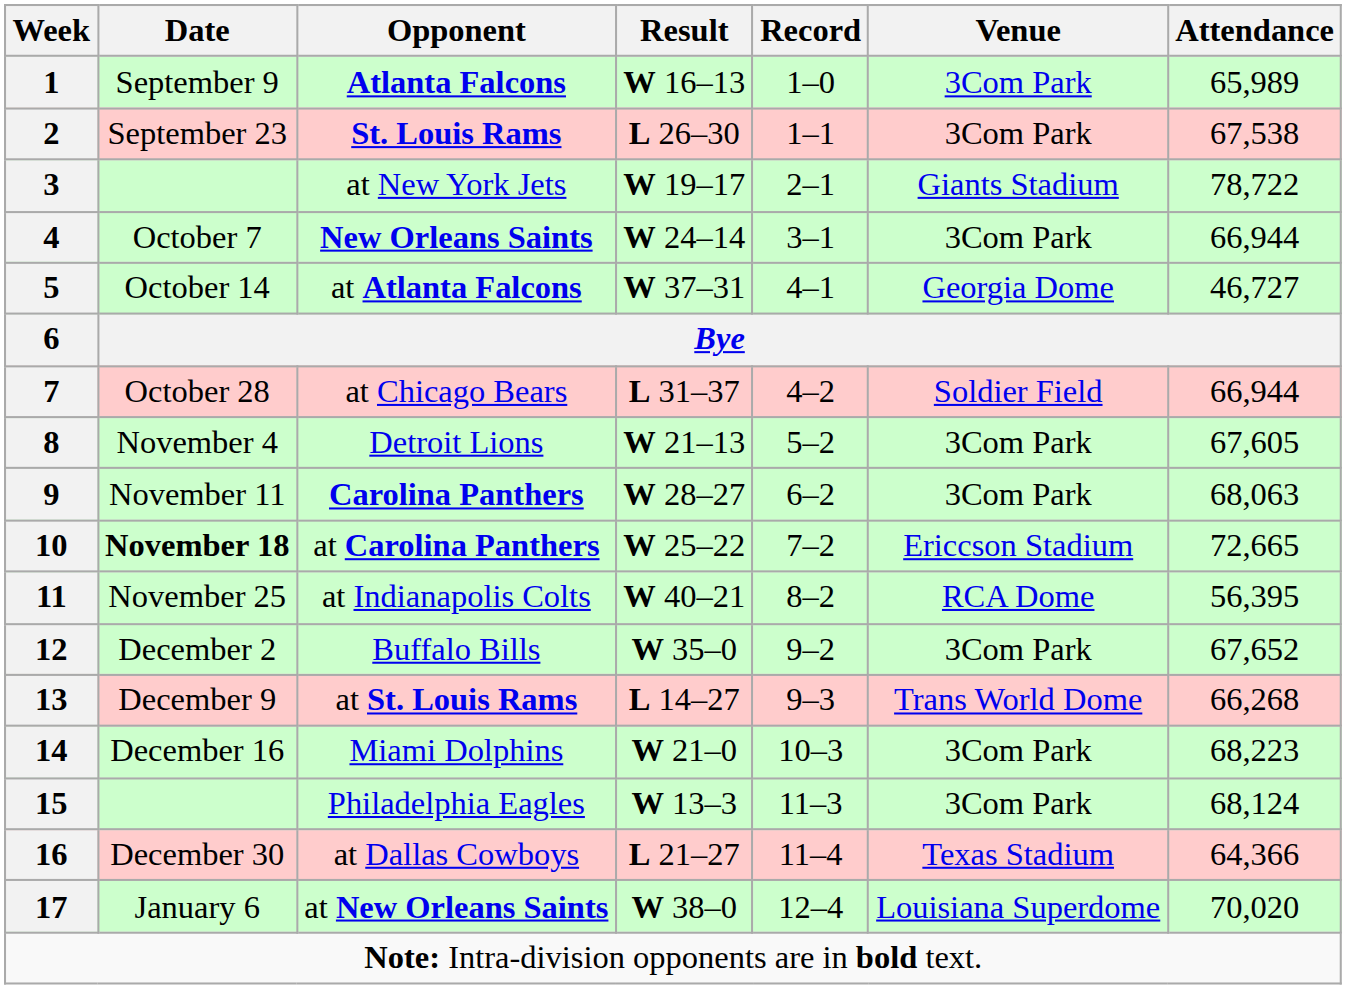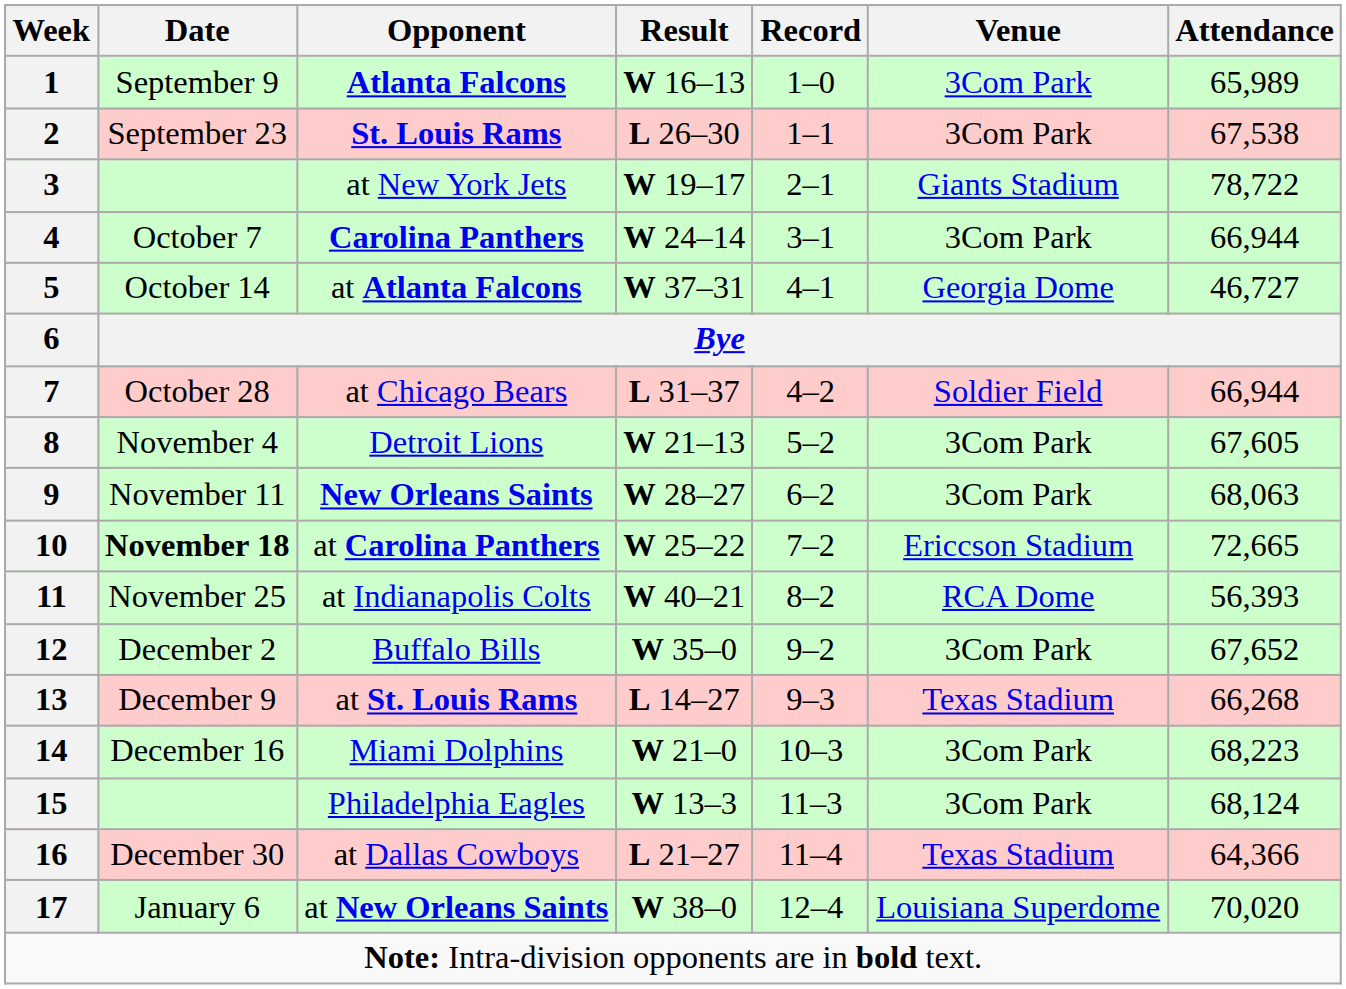(456, 236) New Orleans Saints -> (456, 236) Carolina Panthers
(456, 493) Carolina Panthers -> (456, 493) New Orleans Saints
(1255, 596) 56,395 -> (1255, 596) 56,393
(1018, 699) Trans World Dome -> (1018, 699) Texas Stadium
